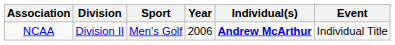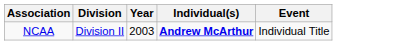- column: (156, 13)
(200, 31) 2006 -> (142, 31) 2003
